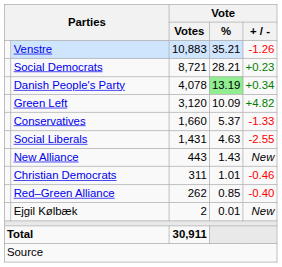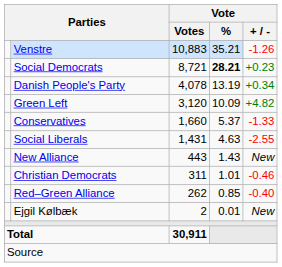(226, 67) normal -> (226, 67) bold
(226, 85) lightgreen background -> (226, 85) no background
